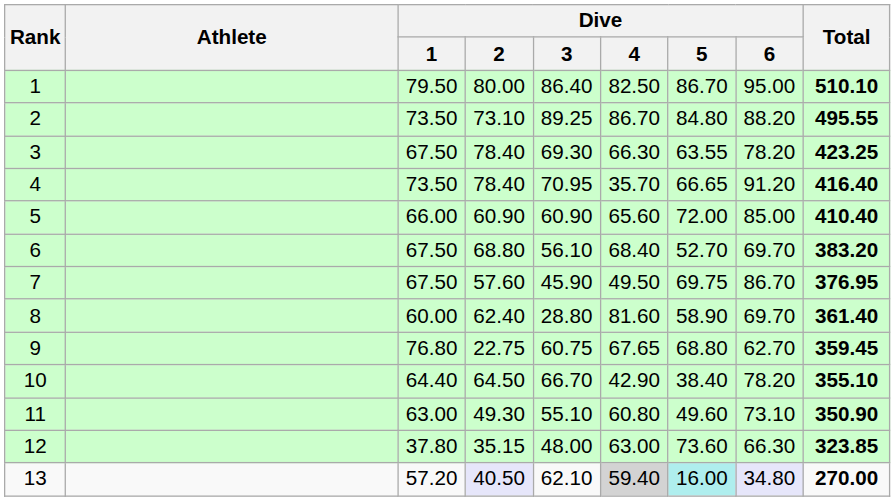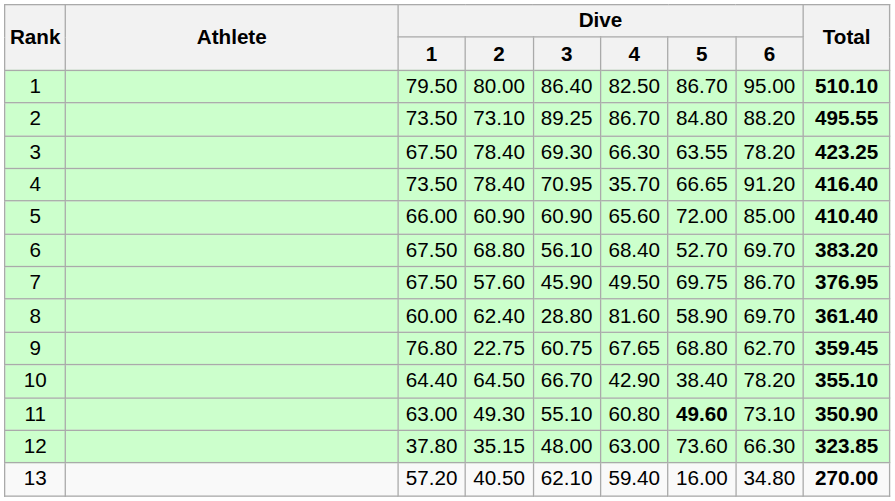(702, 413) normal -> (702, 413) bold
(499, 479) lavender background -> (499, 479) no background
(634, 479) lightgrey background -> (634, 479) no background
(702, 479) paleturquoise background -> (702, 479) no background
(769, 479) lavender background -> (769, 479) no background
